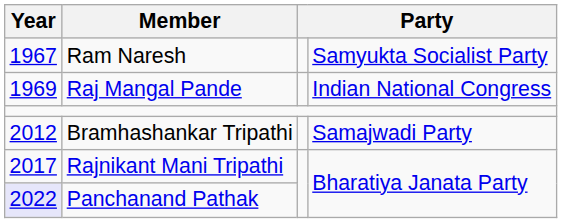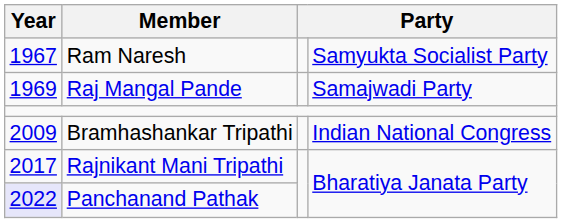(432, 88) Indian National Congress -> (392, 88) Samajwadi Party
(33, 132) 2012 -> (33, 132) 2009
(392, 132) Samajwadi Party -> (432, 132) Indian National Congress
